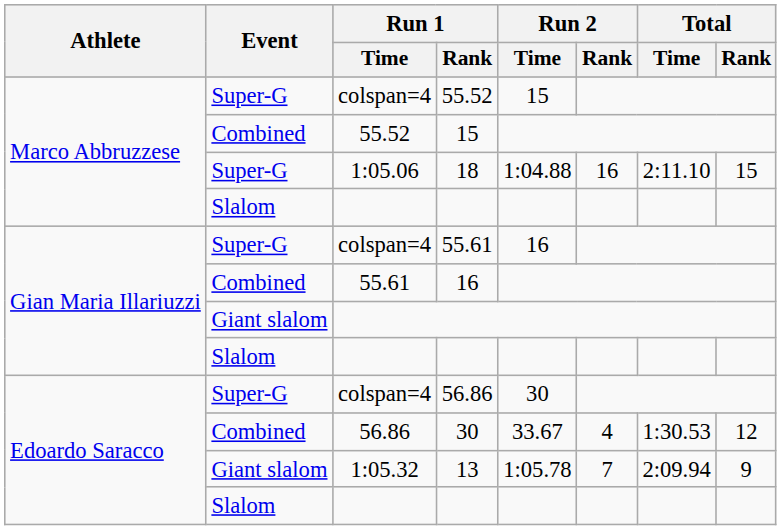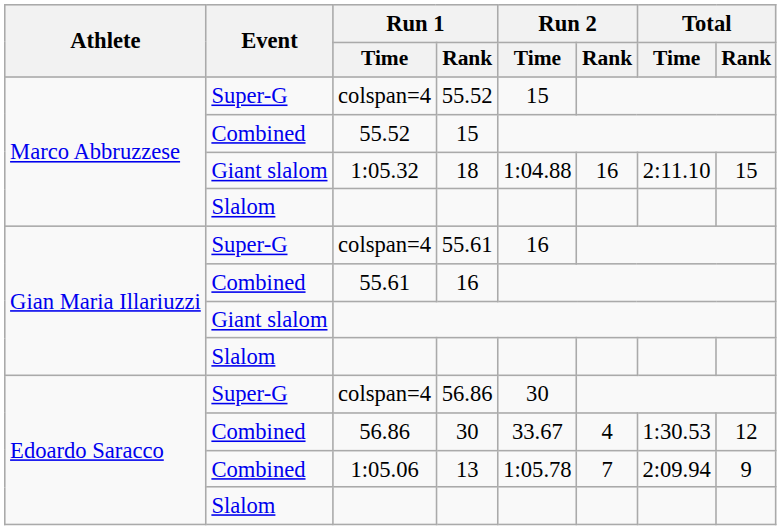(249, 170) Super-G -> (269, 170) Giant slalom
(385, 170) 1:05.06 -> (385, 170) 1:05.32
(269, 468) Giant slalom -> (258, 468) Combined
(385, 468) 1:05.32 -> (385, 468) 1:05.06
